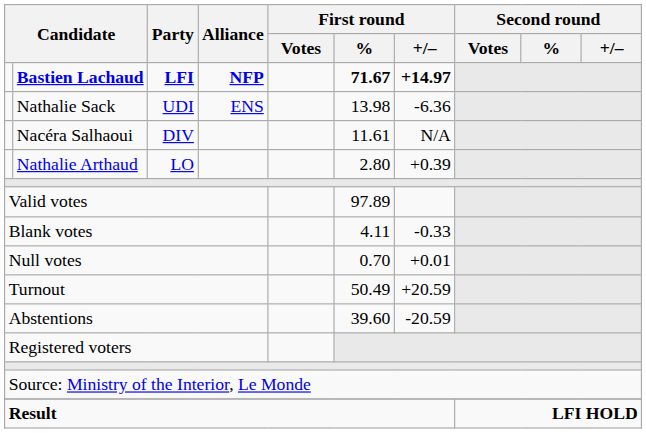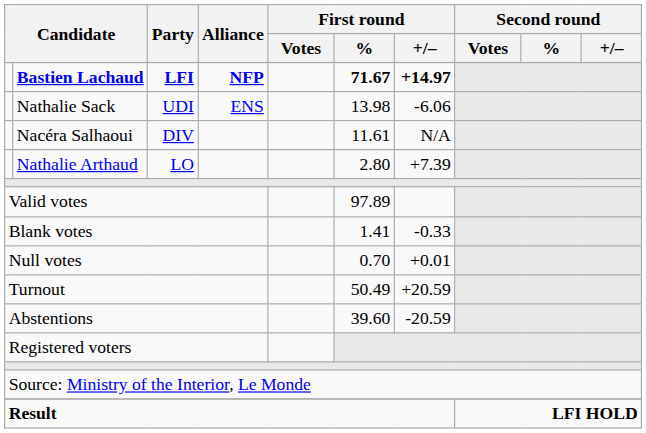(432, 106) -6.36 -> (432, 106) -6.06
(430, 164) +0.39 -> (430, 164) +7.39
(375, 230) 4.11 -> (375, 230) 1.41
